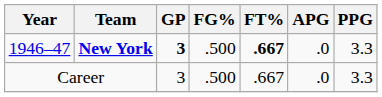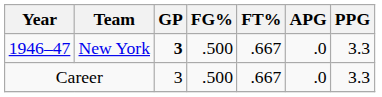(116, 48) bold -> (114, 48) normal
(269, 48) bold -> (266, 48) normal
